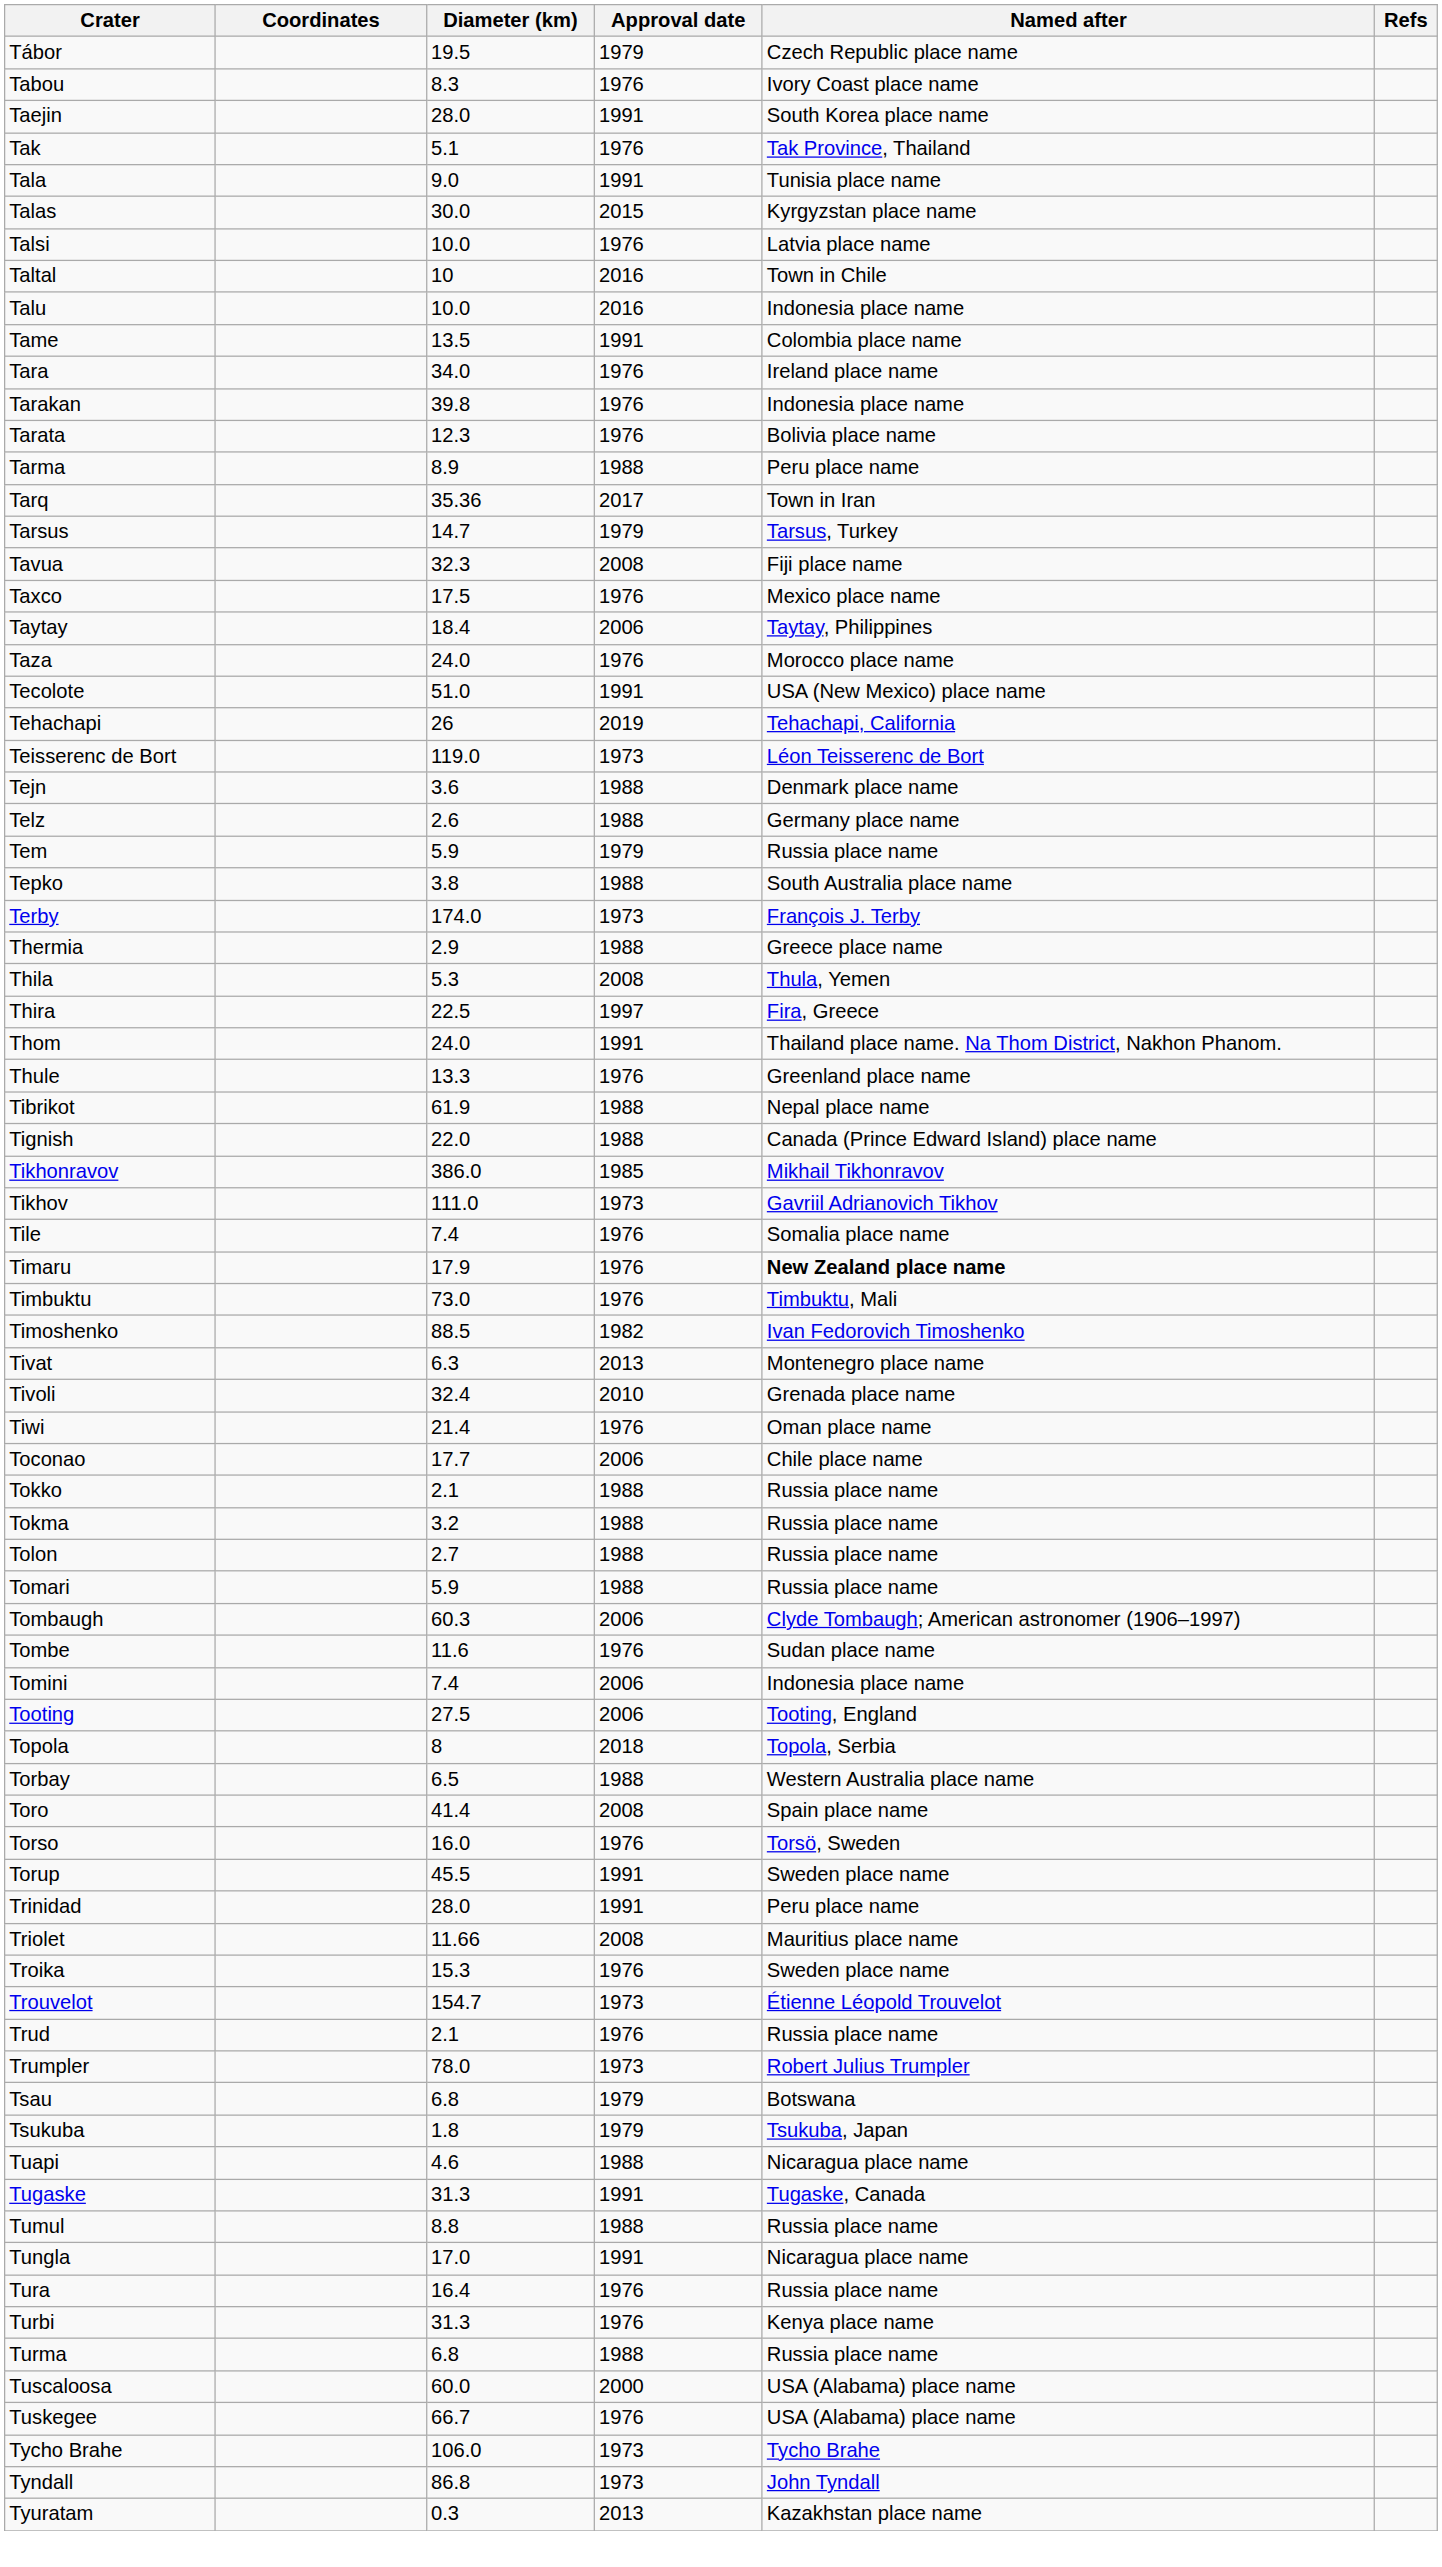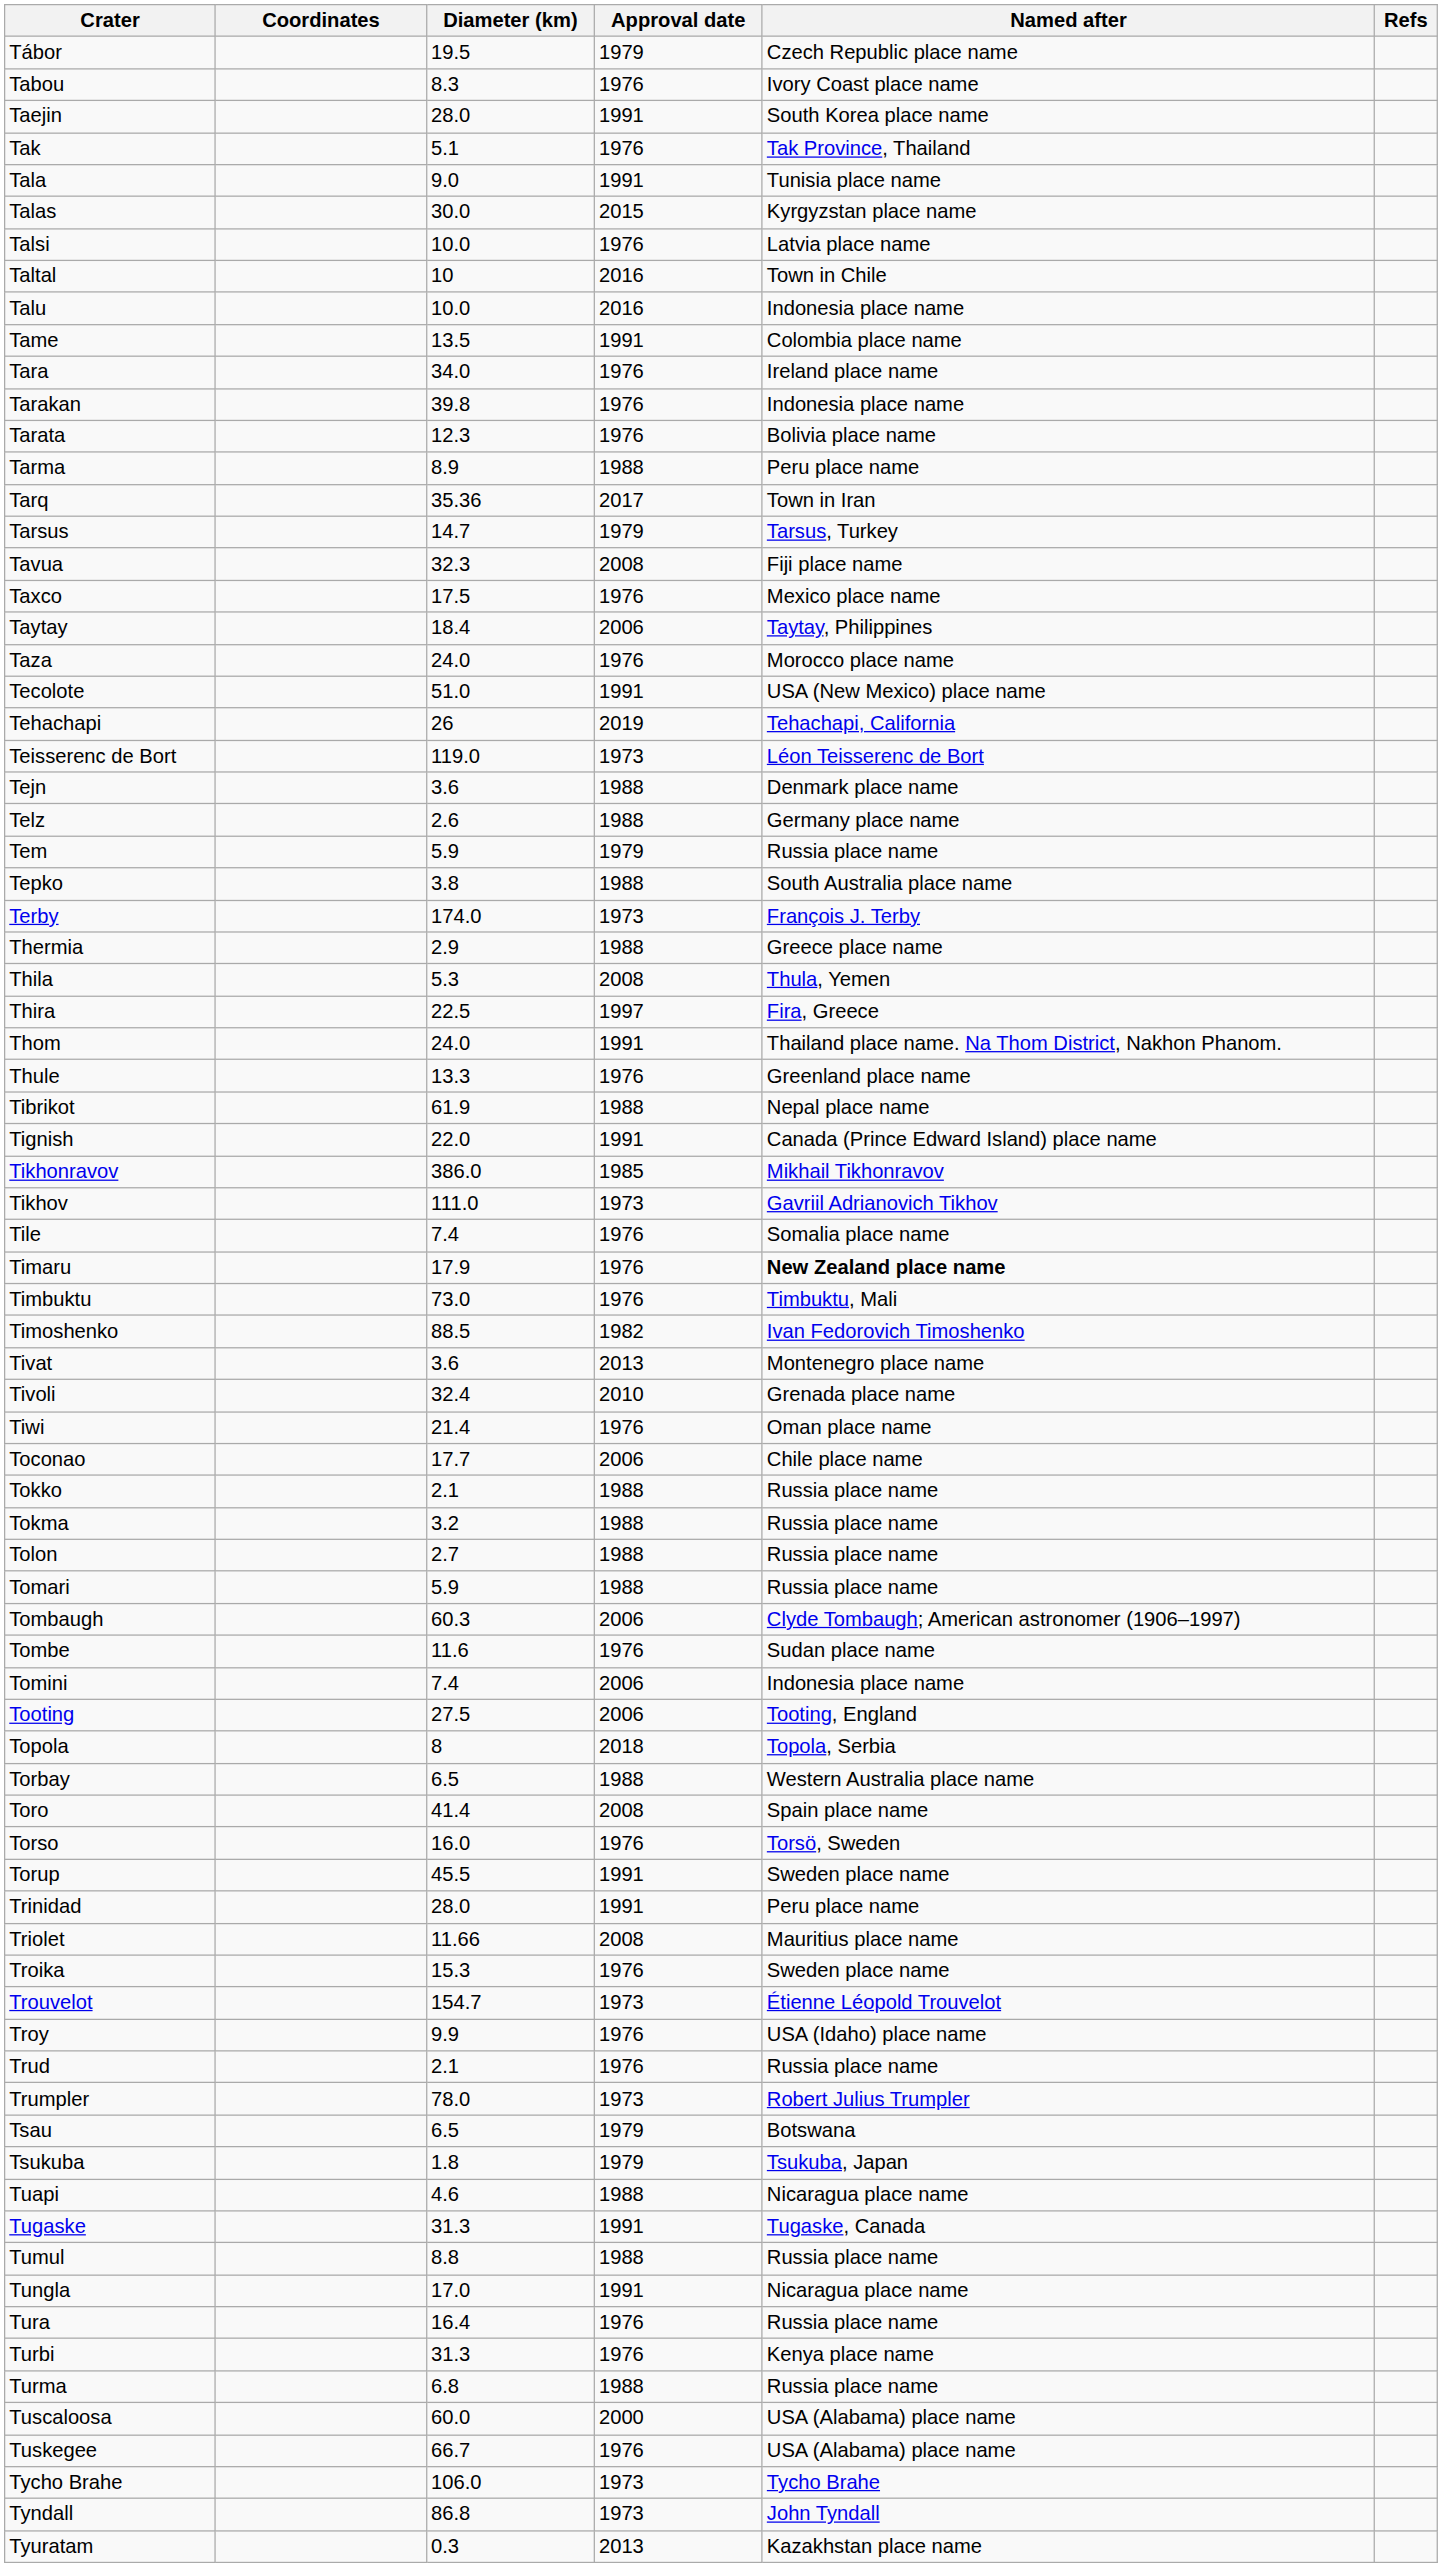(621, 1139) 1988 -> (621, 1139) 1991
(445, 1363) 6.3 -> (445, 1363) 3.6
+ row: (29, 2034)
(445, 2098) 6.8 -> (445, 2130) 6.5
